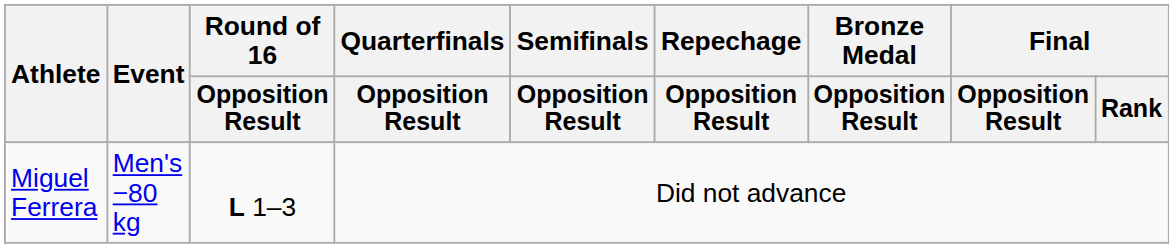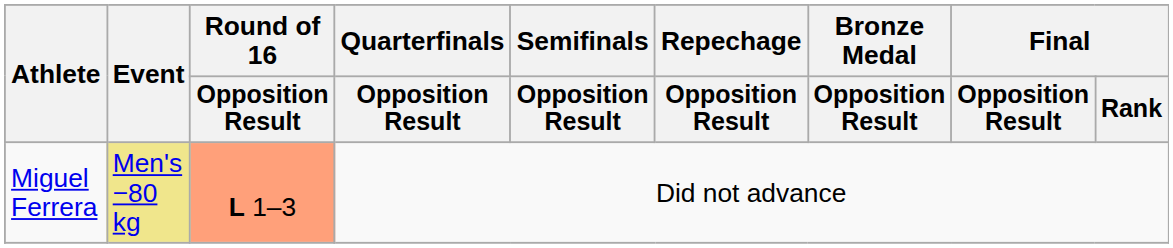(147, 193) no background -> (147, 193) khaki background
(262, 208) no background -> (262, 208) lightsalmon background
